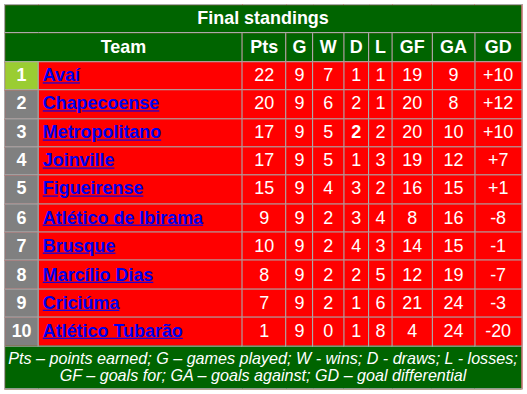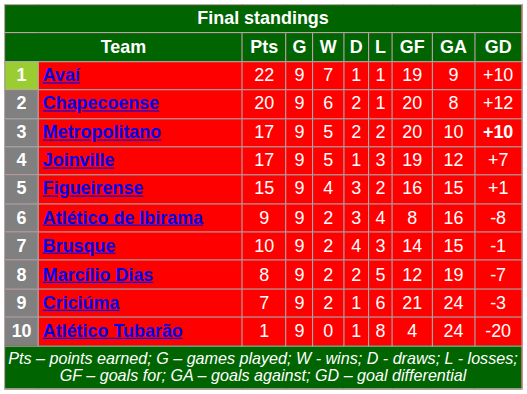(356, 132) bold -> (356, 132) normal
(498, 132) normal -> (498, 132) bold
